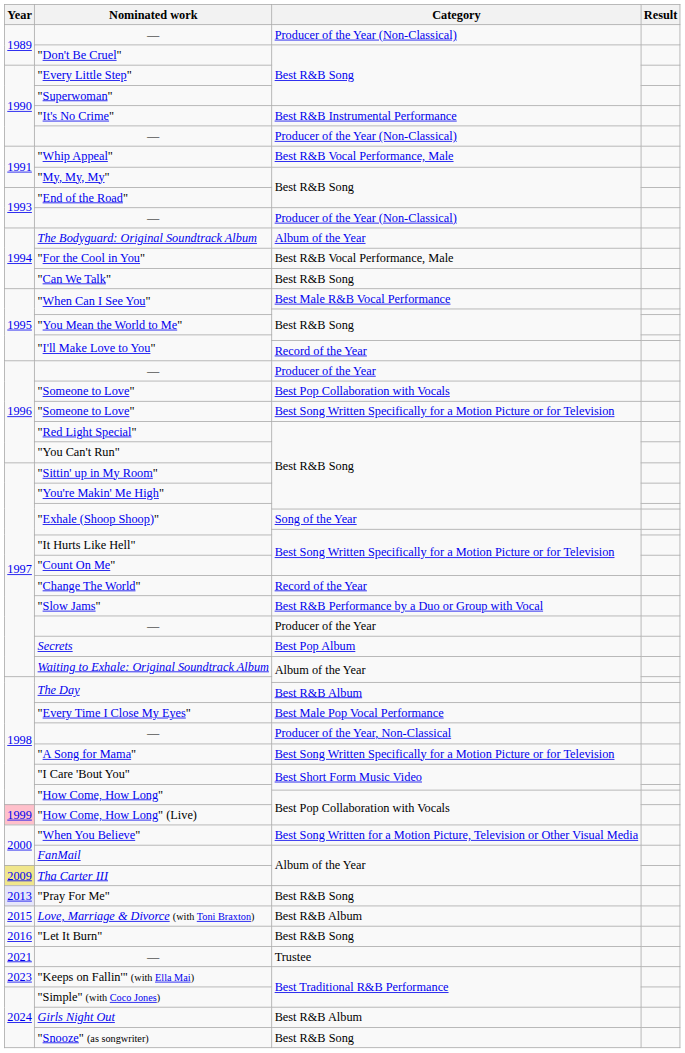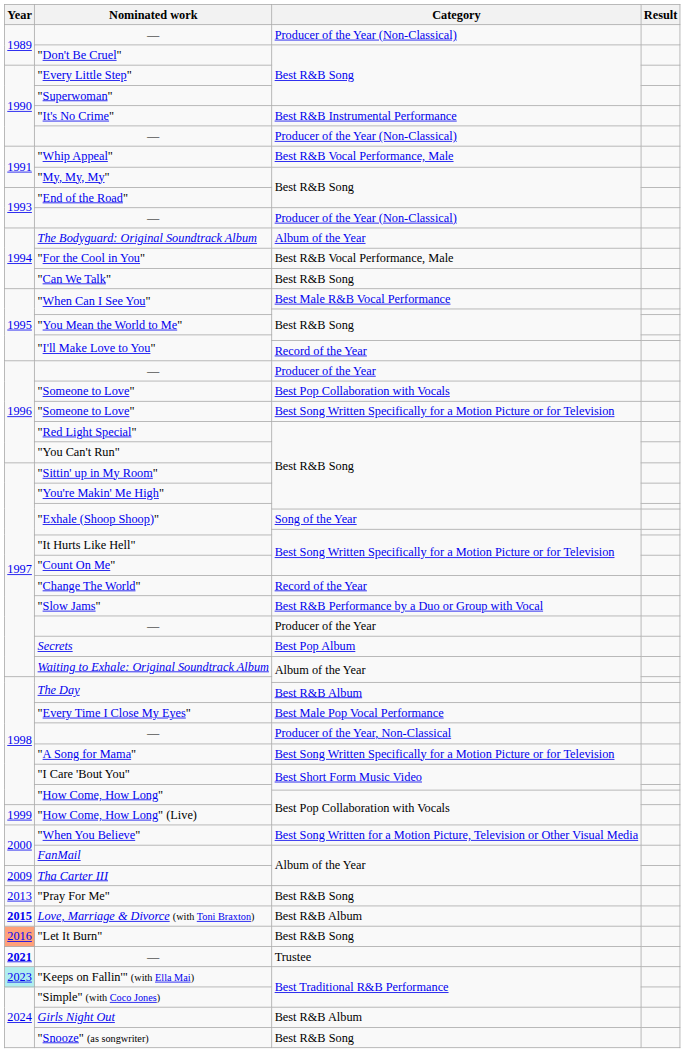(20, 814) pink background -> (20, 814) no background
(20, 875) khaki background -> (20, 875) no background
(20, 896) lavender background -> (20, 896) no background
(20, 916) normal -> (20, 916) bold
(20, 936) no background -> (20, 936) lightsalmon background
(20, 956) normal -> (20, 956) bold
(20, 977) no background -> (20, 977) paleturquoise background
